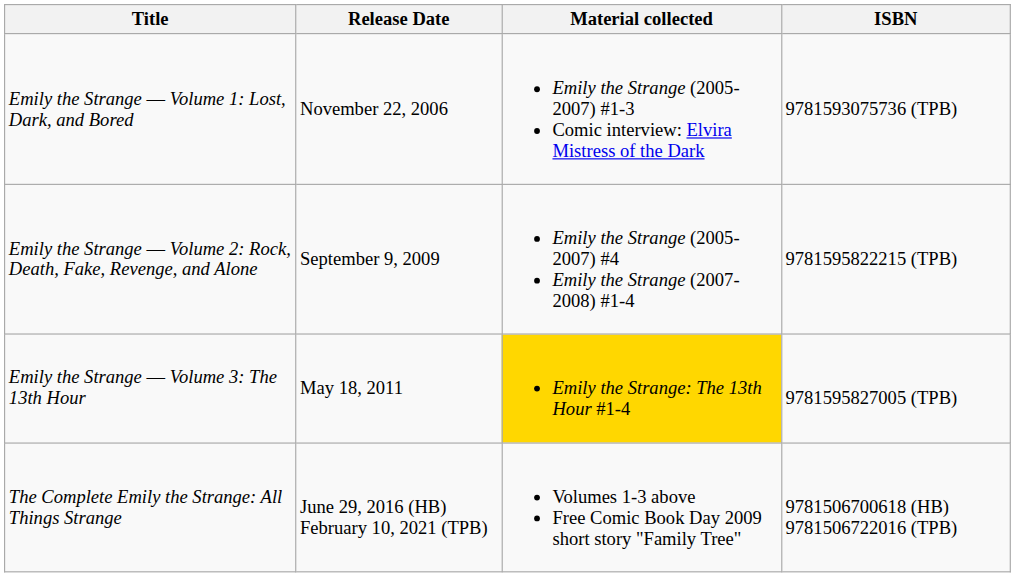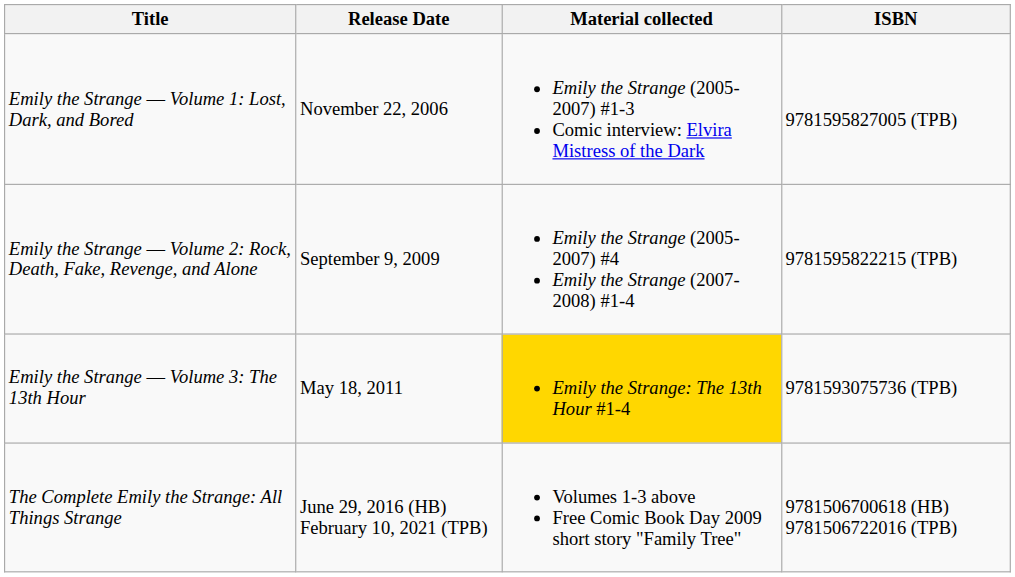(871, 108) 9781593075736 (TPB) -> (871, 119) 9781595827005 (TPB)
(871, 398) 9781595827005 (TPB) -> (871, 388) 9781593075736 (TPB)
